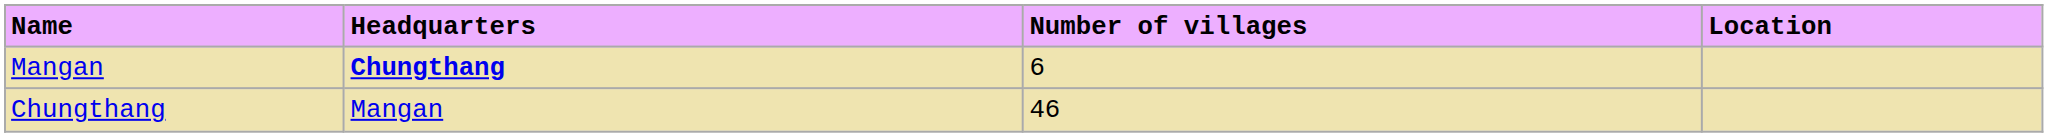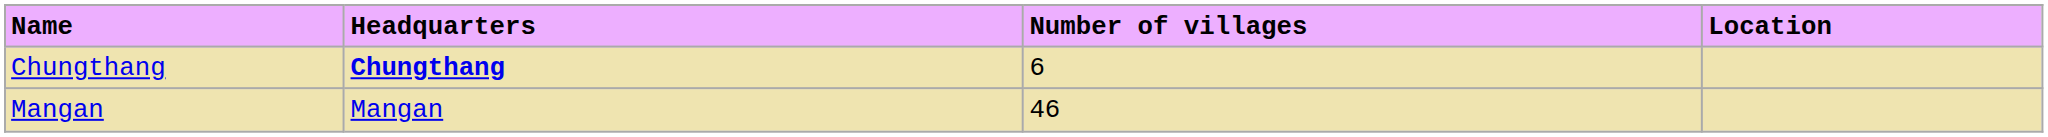(57, 68) Mangan -> (88, 68) Chungthang
(88, 110) Chungthang -> (57, 110) Mangan
